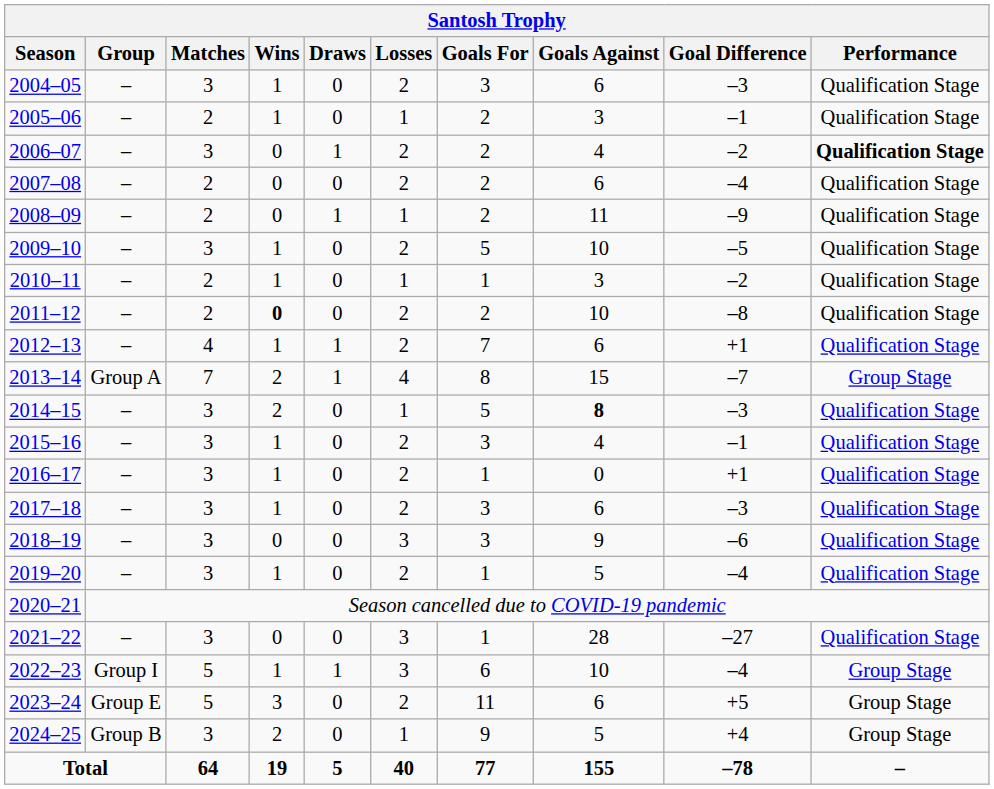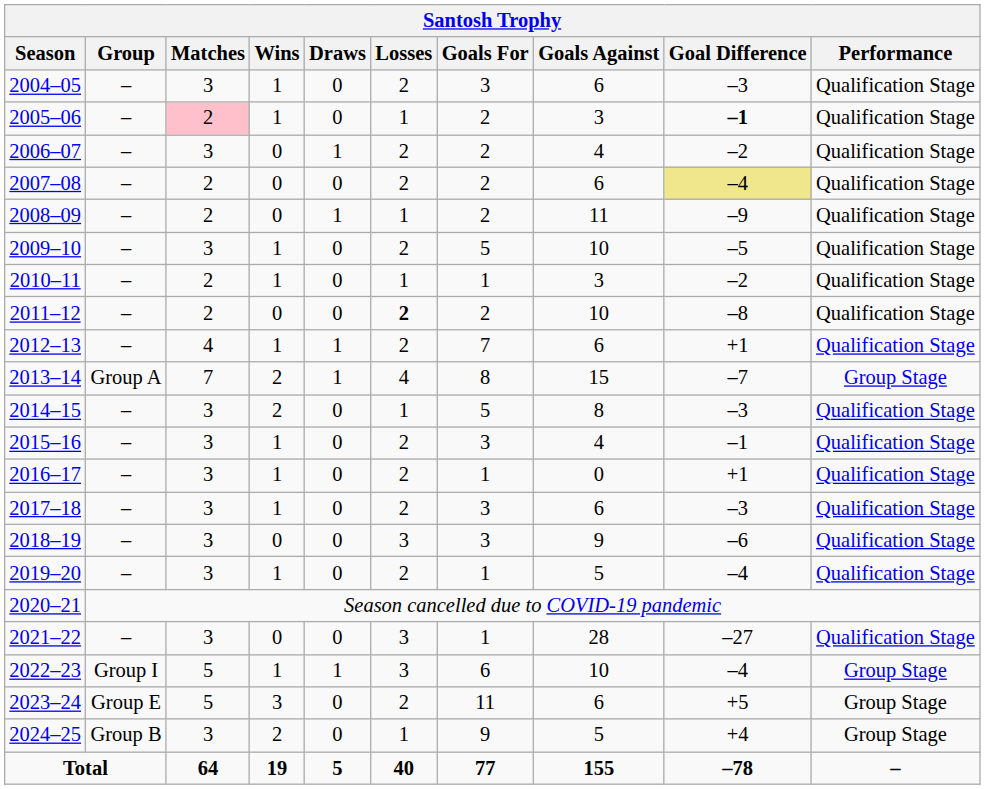(208, 118) no background -> (208, 118) pink background
(738, 118) normal -> (738, 118) bold
(900, 150) bold -> (895, 150) normal
(738, 183) no background -> (738, 183) khaki background
(277, 313) bold -> (277, 313) normal
(404, 313) normal -> (404, 313) bold
(599, 410) bold -> (599, 410) normal
